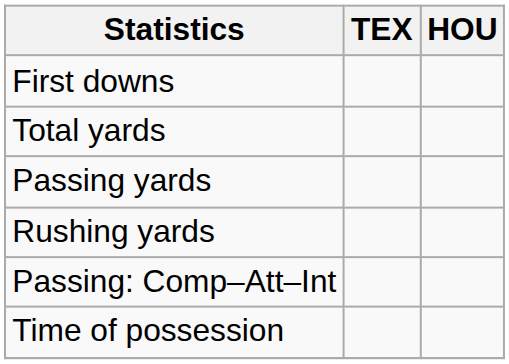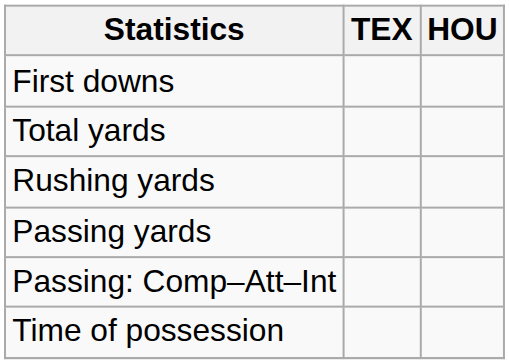rows swapped: (114, 231) <-> (112, 181)
